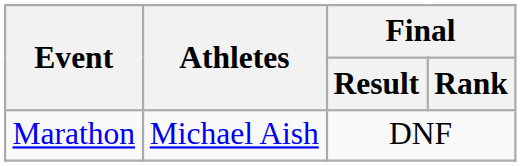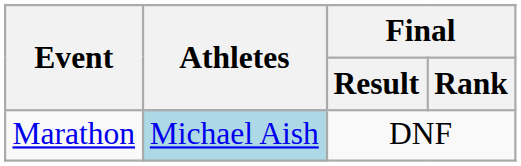(234, 134) no background -> (234, 134) lightblue background
